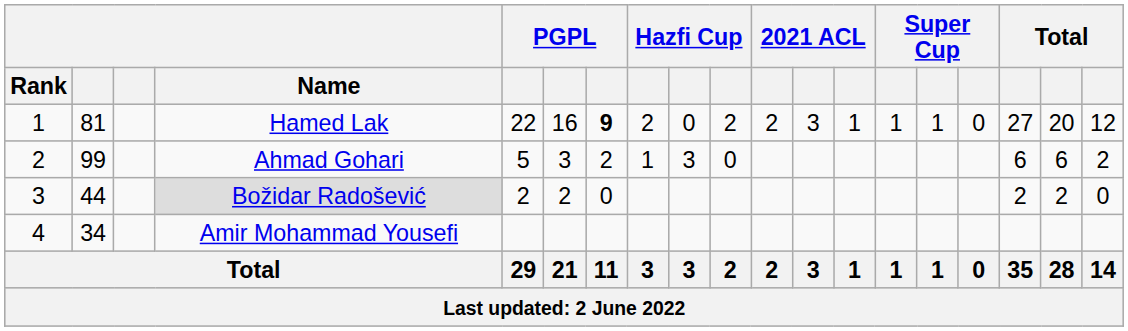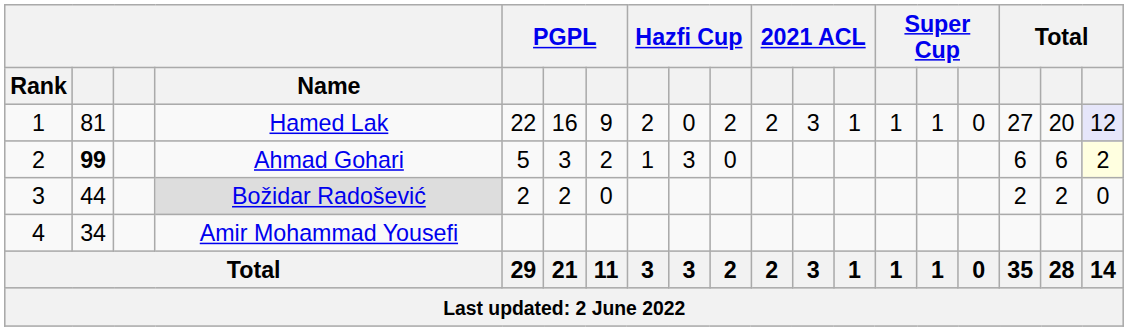(606, 123) bold -> (606, 123) normal
(1103, 123) no background -> (1103, 123) lavender background
(93, 160) normal -> (93, 160) bold
(1103, 160) no background -> (1103, 160) lightyellow background
